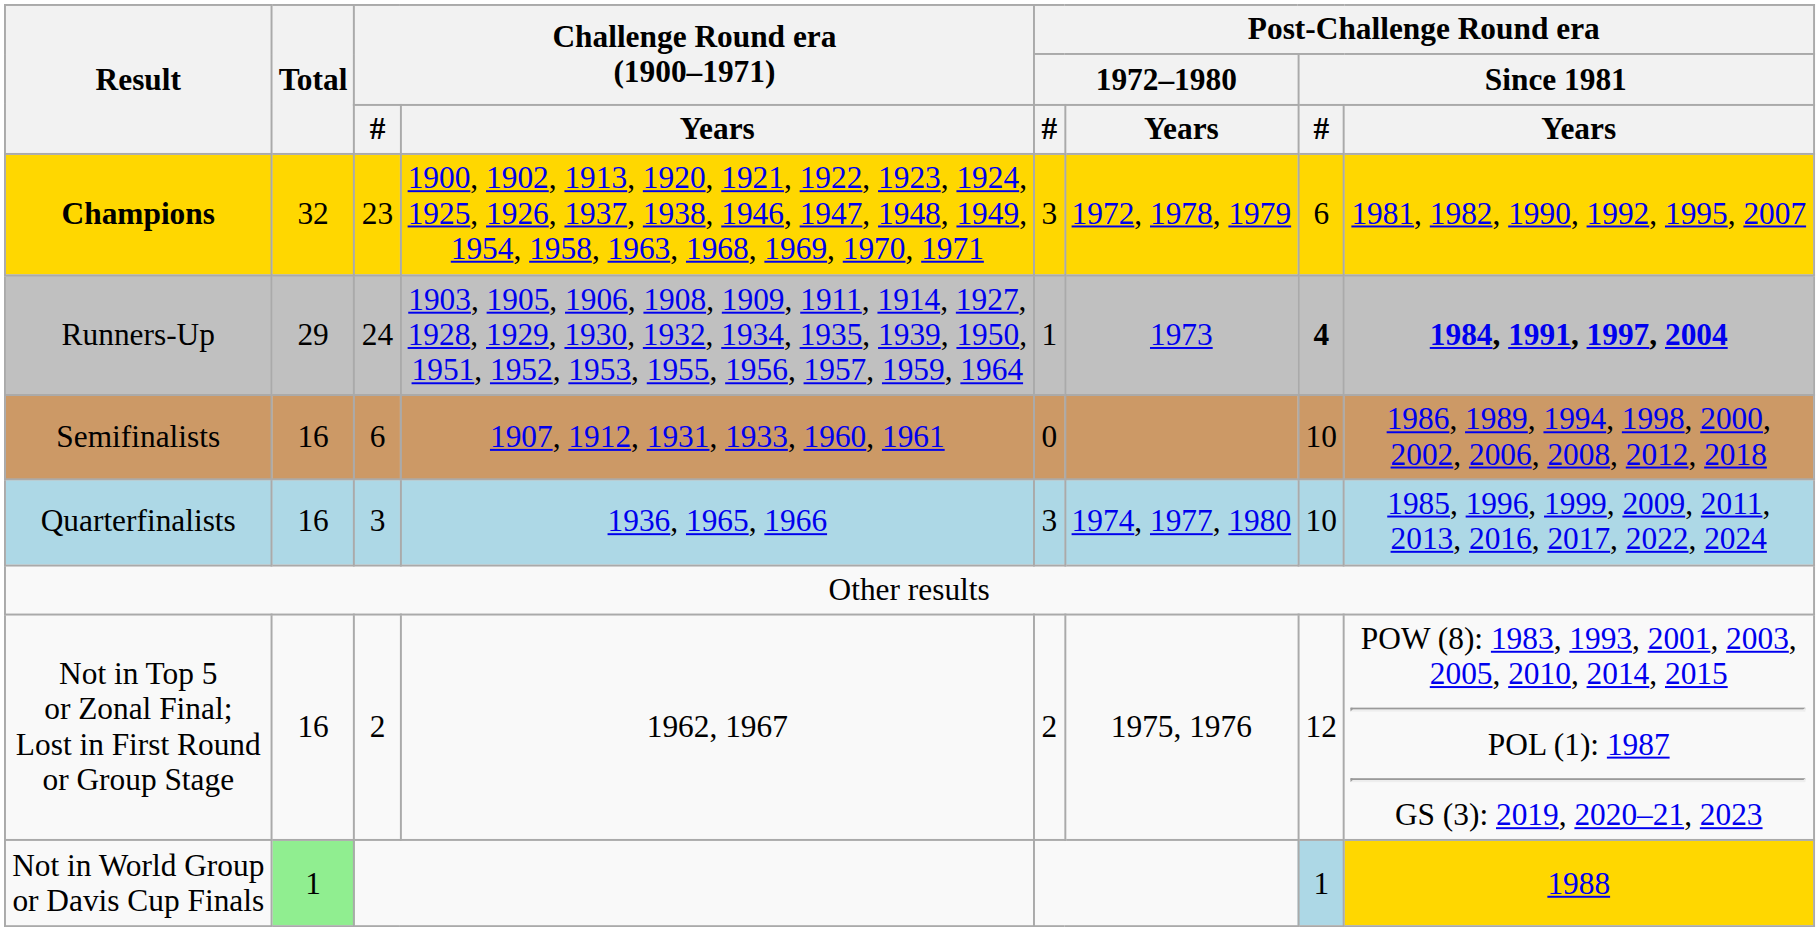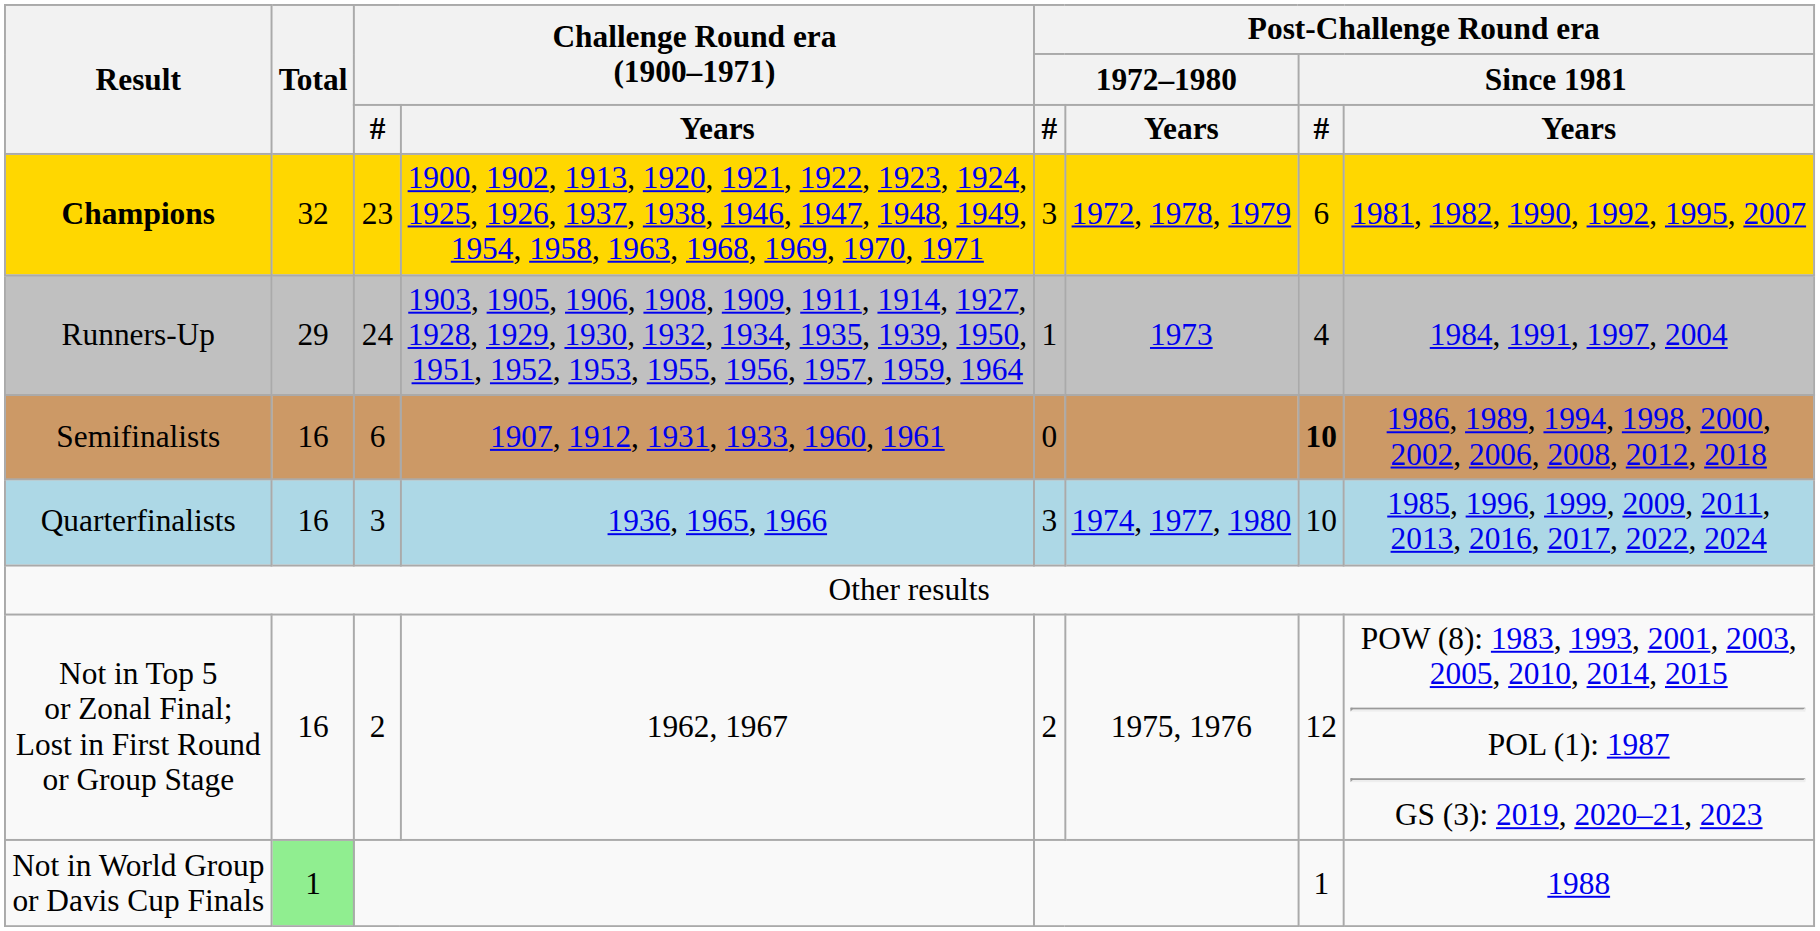(1321, 334) bold -> (1321, 334) normal
(1579, 334) bold -> (1579, 334) normal
(1321, 436) normal -> (1321, 436) bold
(1321, 882) lightblue background -> (1321, 882) no background
(1579, 882) gold background -> (1579, 882) no background
